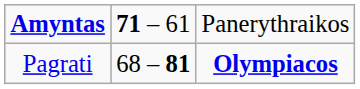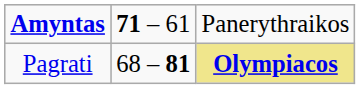(275, 63) no background -> (275, 63) khaki background
